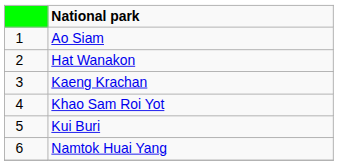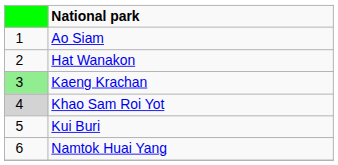(15, 82) no background -> (15, 82) lightgreen background
(15, 104) no background -> (15, 104) lightgrey background
